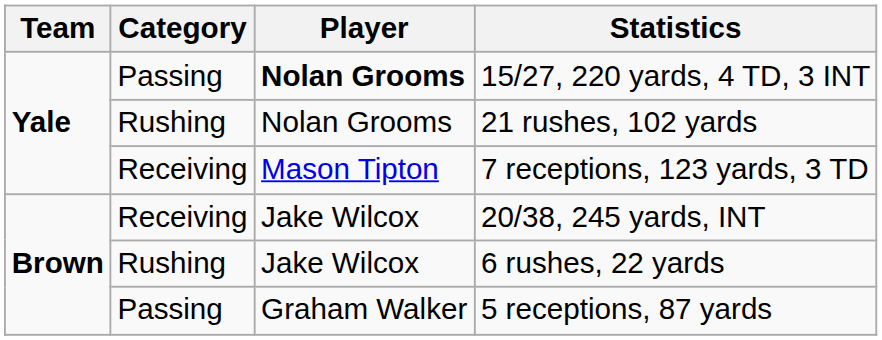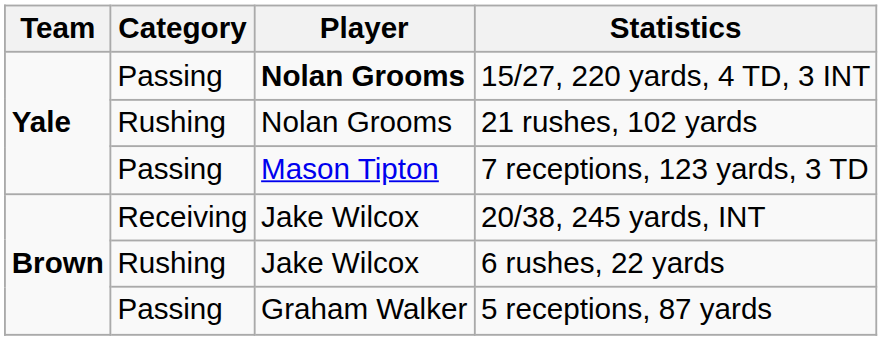(182, 169) Receiving -> (170, 169) Passing
